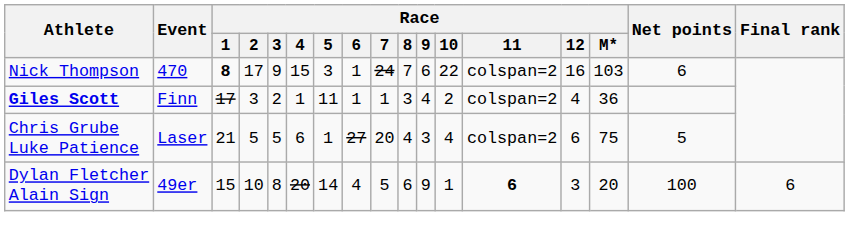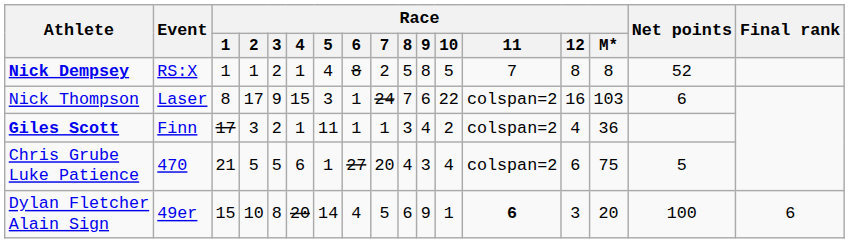+ row: (69, 72)
(172, 72) 470 -> (182, 100) Laser
(226, 72) bold -> (226, 100) normal
(182, 138) Laser -> (172, 166) 470
